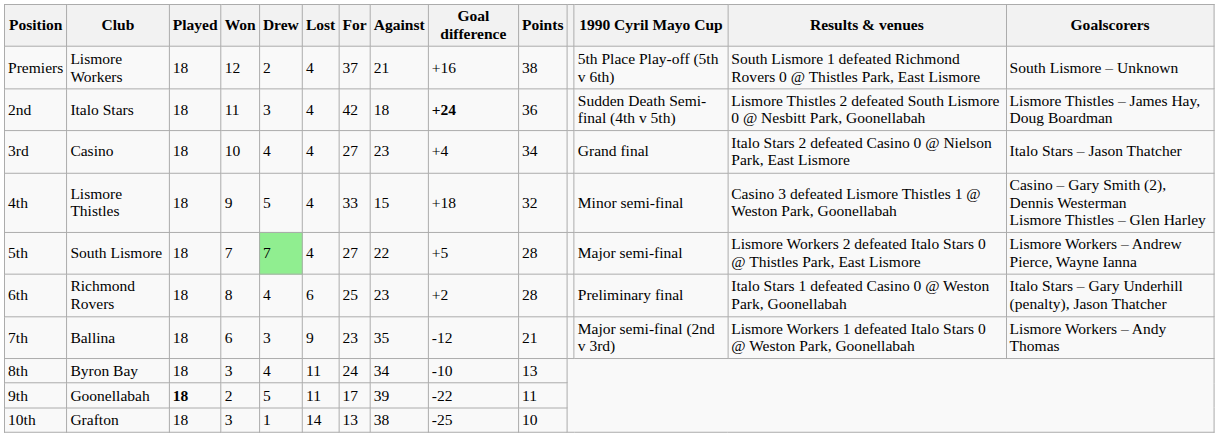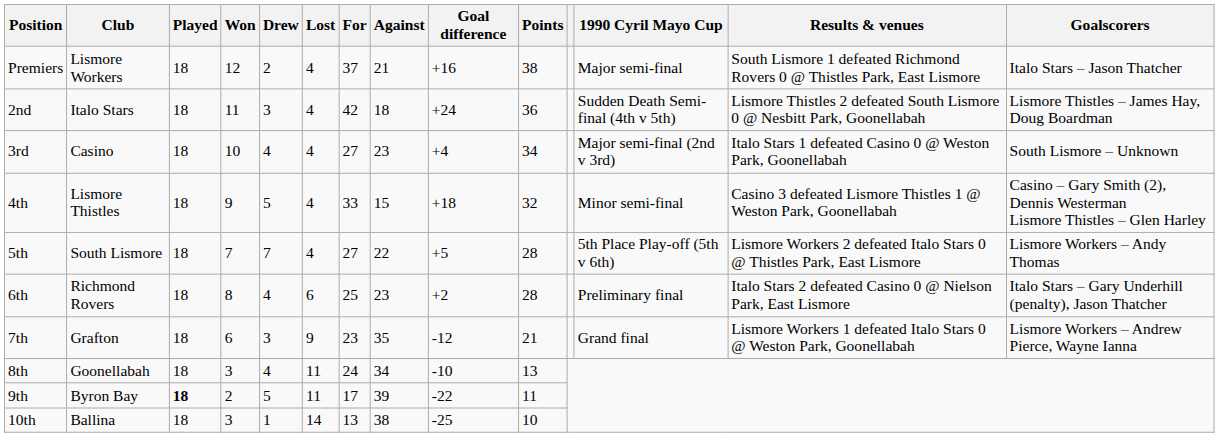(648, 67) 5th Place Play-off (5th v 6th) -> (630, 67) Major semi-final
(1094, 67) South Lismore – Unknown -> (1096, 67) Italo Stars – Jason Thatcher
(444, 109) bold -> (444, 109) normal
(613, 151) Grand final -> (646, 151) Major semi-final (2nd v 3rd)
(861, 151) Italo Stars 2 defeated Casino 0 @ Nielson Park, East Lismore -> (860, 151) Italo Stars 1 defeated Casino 0 @ Weston Park, Goonellabah
(1096, 151) Italo Stars – Jason Thatcher -> (1094, 151) South Lismore – Unknown
(267, 253) lightgreen background -> (267, 253) no background
(630, 253) Major semi-final -> (648, 253) 5th Place Play-off (5th v 6th)
(1096, 253) Lismore Workers – Andrew Pierce, Wayne Ianna -> (1088, 253) Lismore Workers – Andy Thomas
(860, 295) Italo Stars 1 defeated Casino 0 @ Weston Park, Goonellabah -> (861, 295) Italo Stars 2 defeated Casino 0 @ Nielson Park, East Lismore
(93, 337) Ballina -> (95, 337) Grafton
(646, 337) Major semi-final (2nd v 3rd) -> (613, 337) Grand final
(1088, 337) Lismore Workers – Andy Thomas -> (1096, 337) Lismore Workers – Andrew Pierce, Wayne Ianna
(104, 370) Byron Bay -> (110, 370) Goonellabah
(110, 395) Goonellabah -> (104, 395) Byron Bay
(95, 420) Grafton -> (93, 420) Ballina
